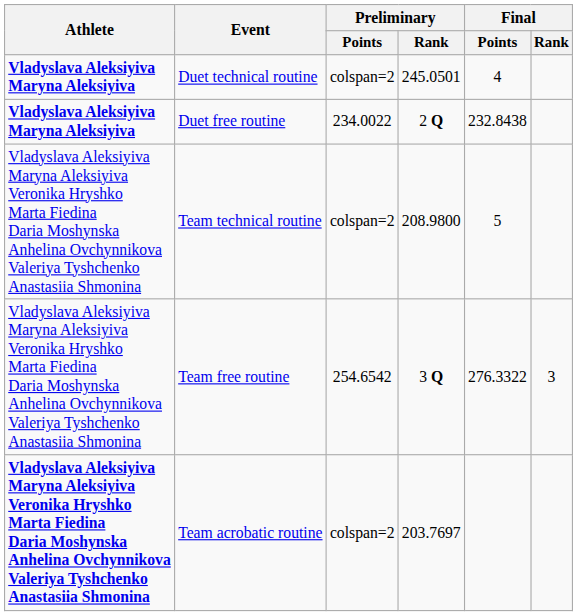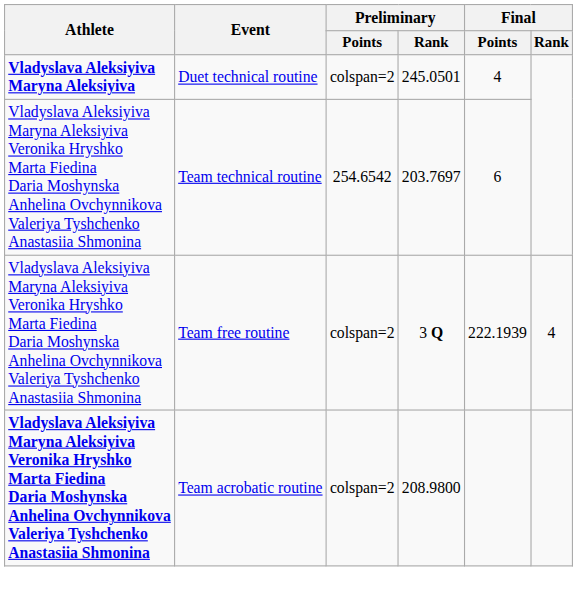- row: (232, 121)
(362, 221) colspan=2 -> (362, 177) 254.6542
(431, 221) 208.9800 -> (431, 177) 203.7697
(497, 221) 5 -> (497, 177) 6
(362, 377) 254.6542 -> (362, 333) colspan=2
(497, 377) 276.3322 -> (497, 333) 222.1939
(551, 377) 3 -> (551, 333) 4
(431, 533) 203.7697 -> (431, 488) 208.9800
